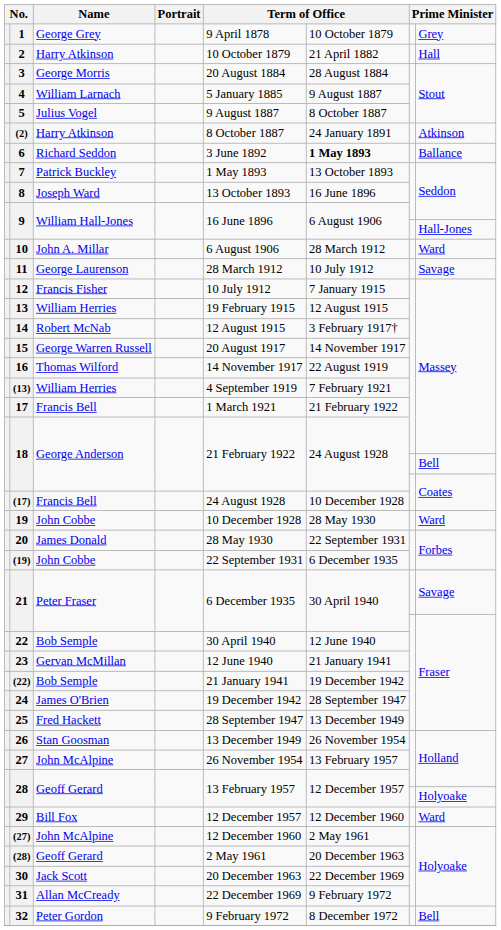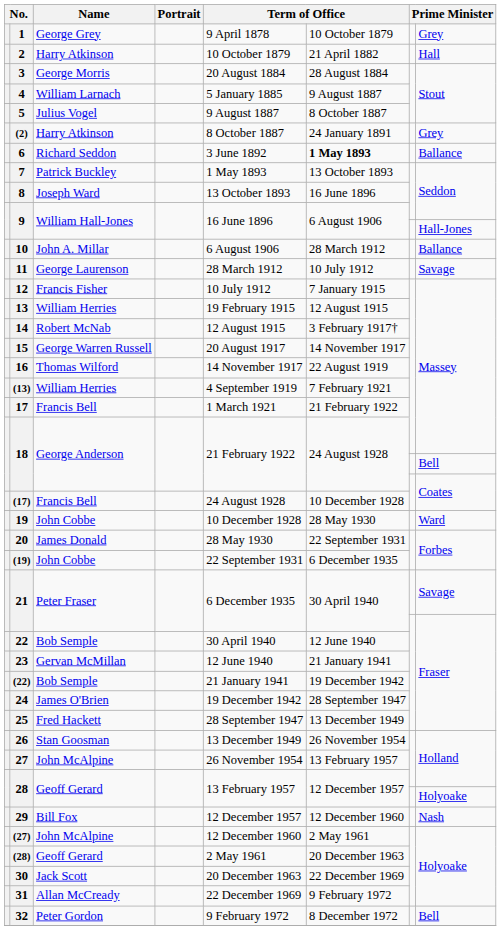(441, 133) Atkinson -> (431, 133) Grey
(432, 249) Ward -> (440, 249) Ballance
(432, 816) Ward -> (431, 816) Nash
